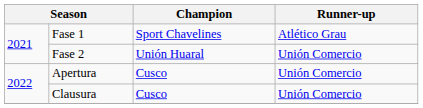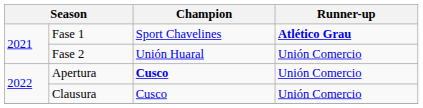(312, 34) normal -> (315, 34) bold
(151, 73) normal -> (152, 73) bold
